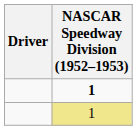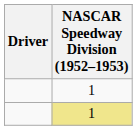(92, 90) bold -> (92, 90) normal
